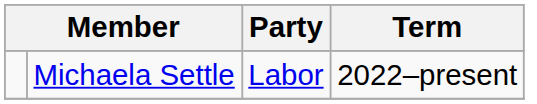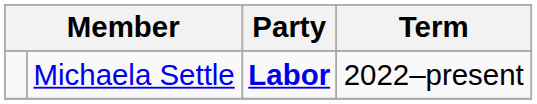(286, 74) normal -> (289, 74) bold
